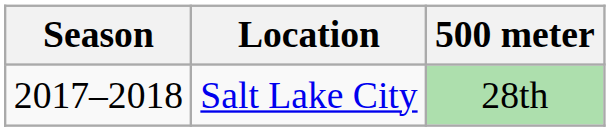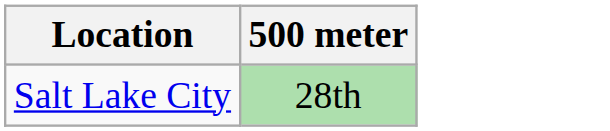- column: (98, 34)
